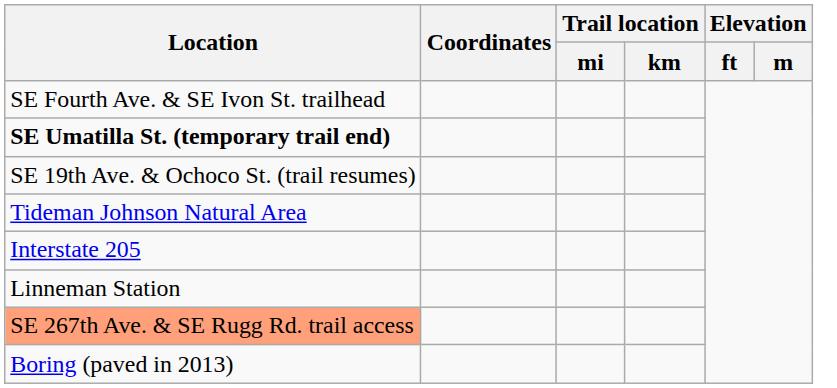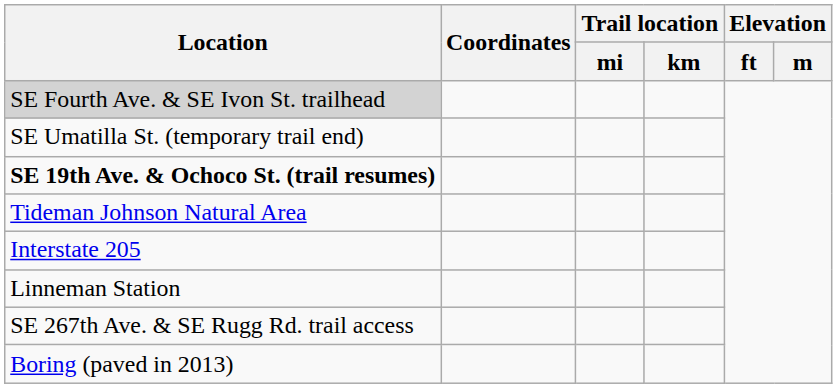(198, 99) no background -> (198, 99) lightgrey background
(200, 136) bold -> (187, 136) normal
(213, 174) normal -> (223, 174) bold
(212, 325) lightsalmon background -> (212, 325) no background
